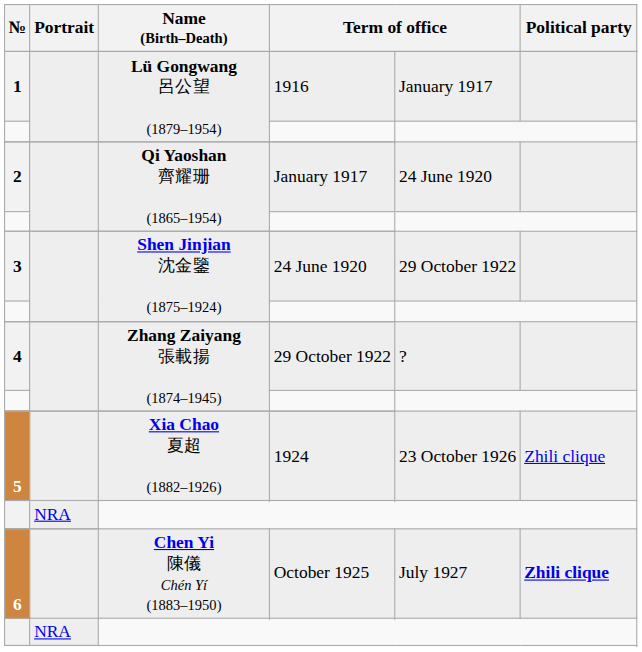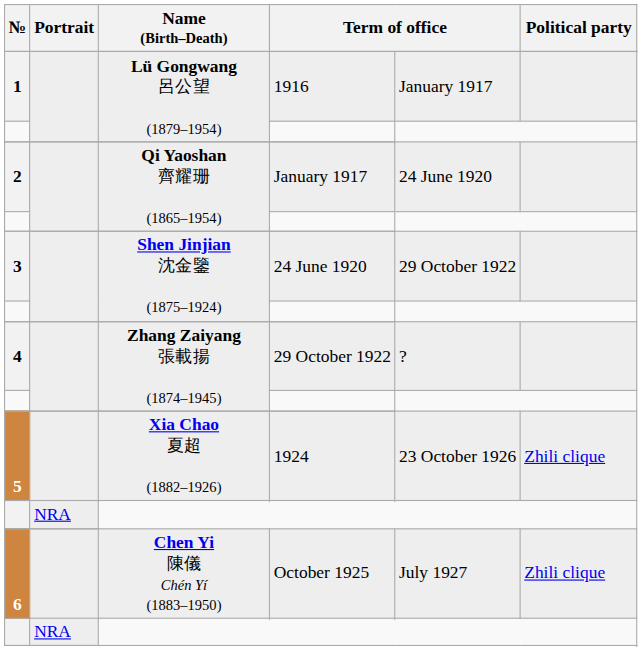(567, 573) bold -> (565, 573) normal
